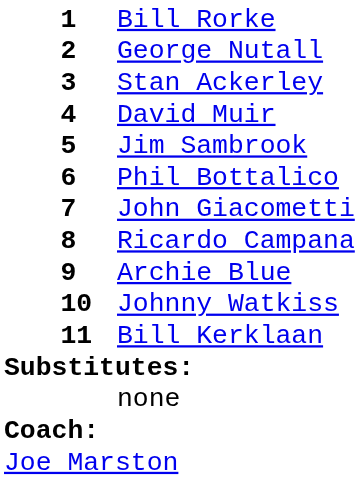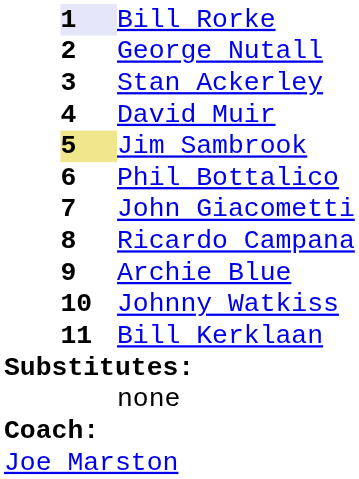(68, 20) no background -> (68, 20) lavender background
(68, 146) no background -> (68, 146) khaki background
